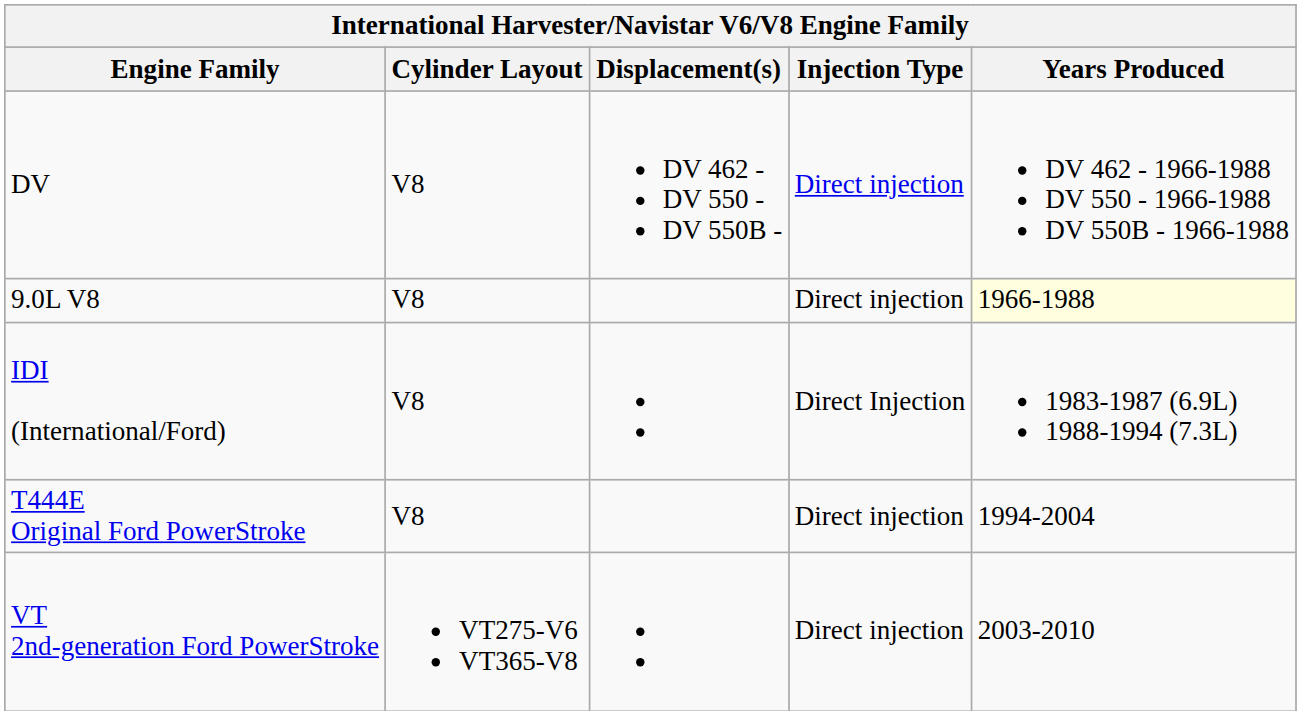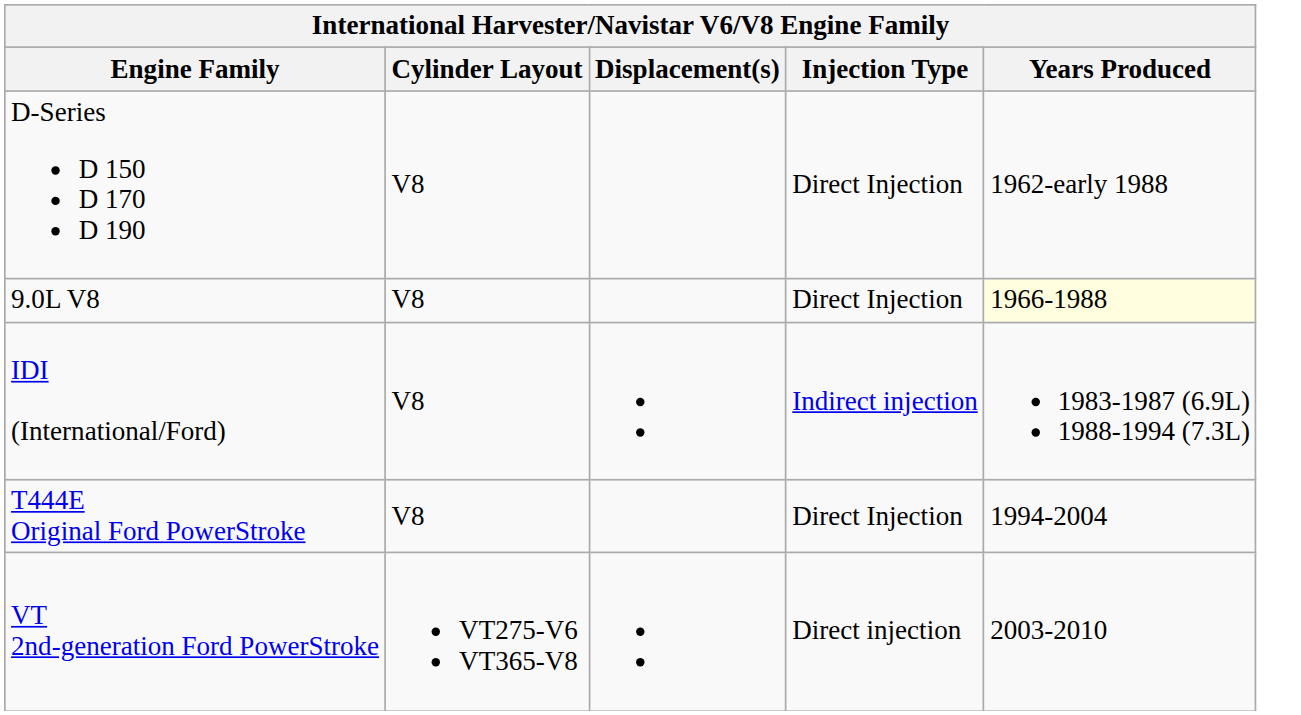- row: (31, 184)
+ row: (195, 171)
(879, 299) Direct injection -> (877, 299) Direct Injection
(880, 400) Direct Injection -> (885, 400) Indirect injection
(879, 515) Direct injection -> (877, 515) Direct Injection
